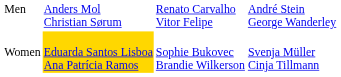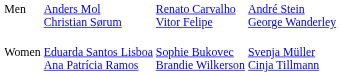(98, 58) gold background -> (98, 58) no background
